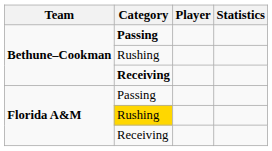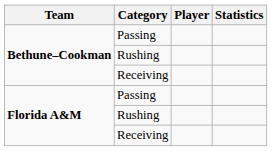(137, 35) bold -> (136, 35) normal
(143, 75) bold -> (143, 75) normal
(138, 115) gold background -> (138, 115) no background
